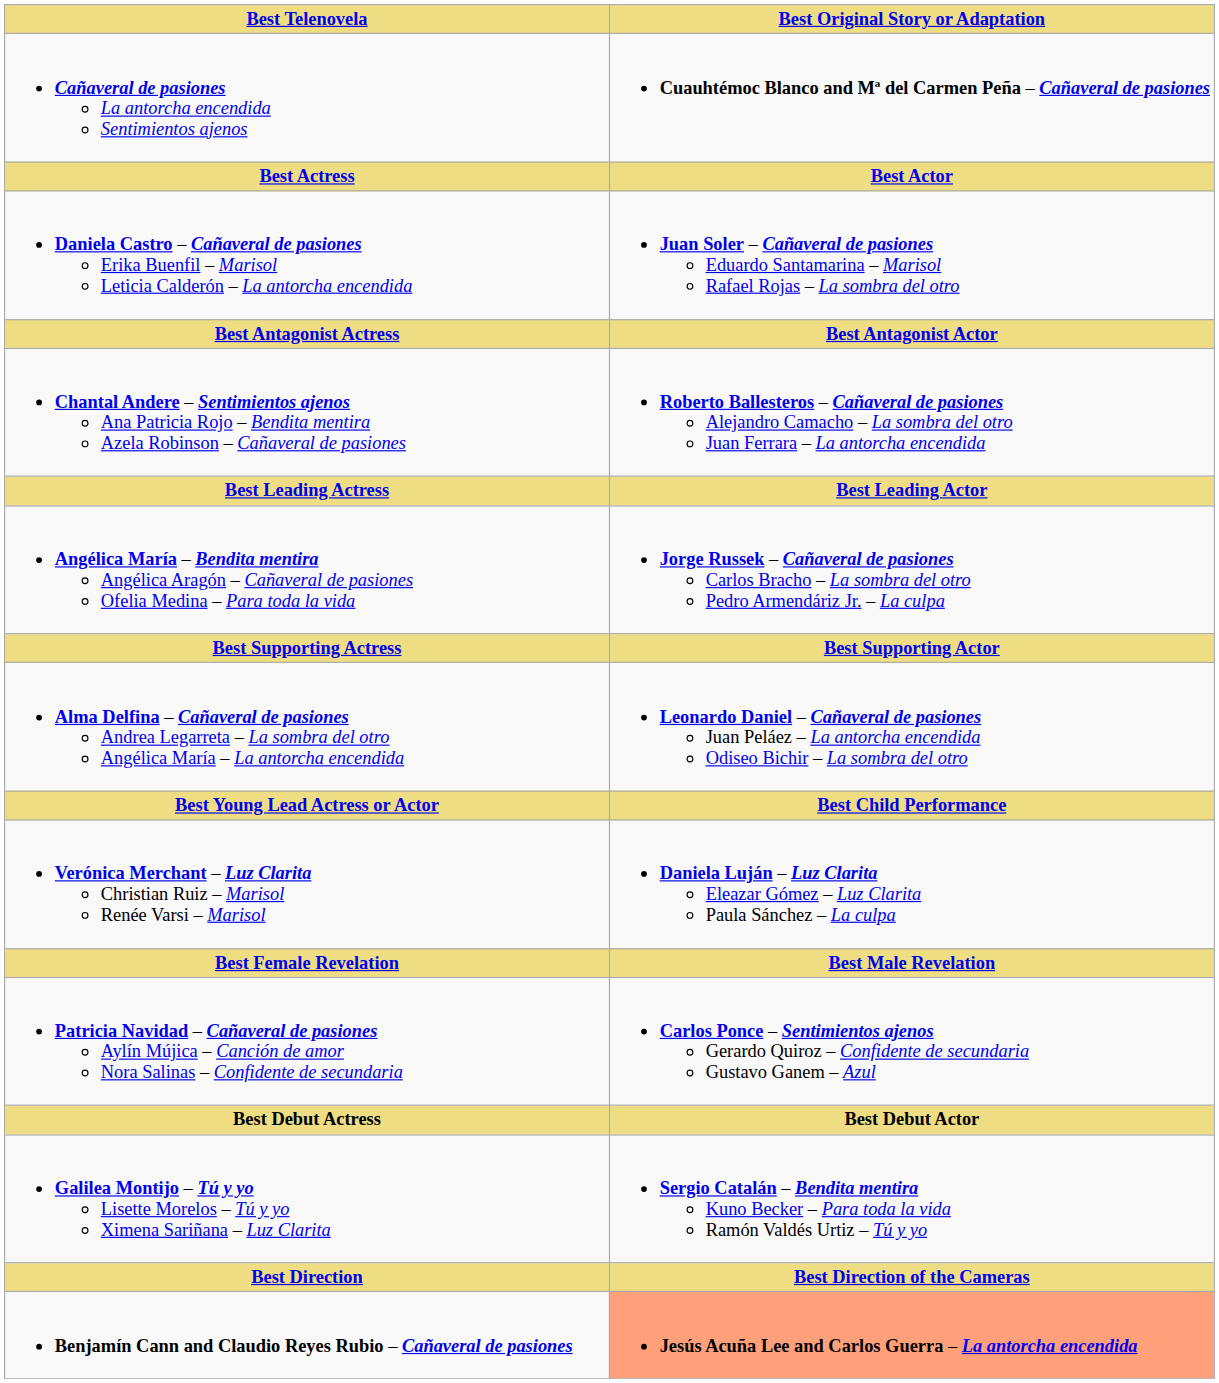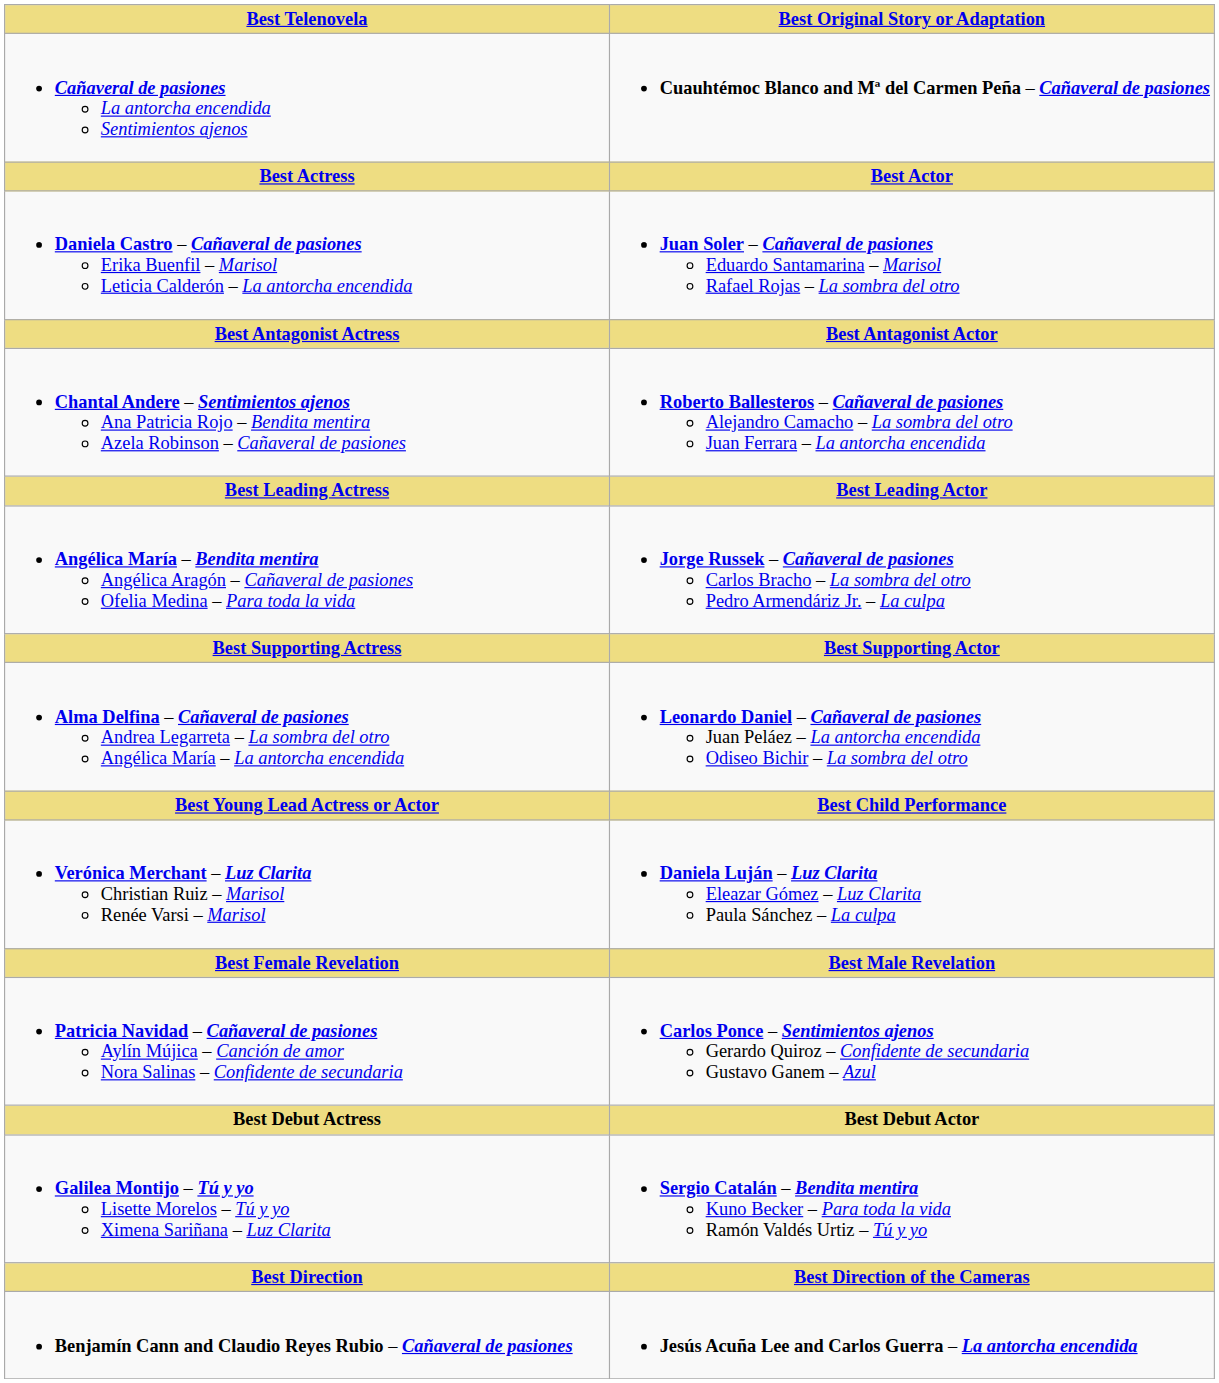(912, 1346) lightsalmon background -> (912, 1346) no background
